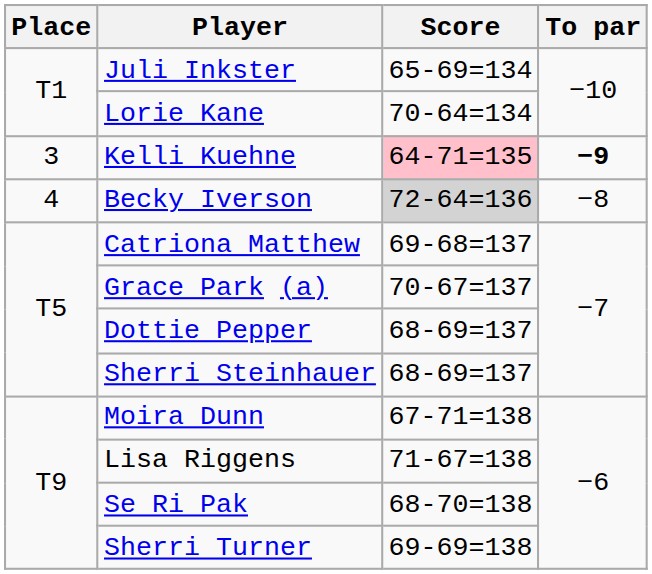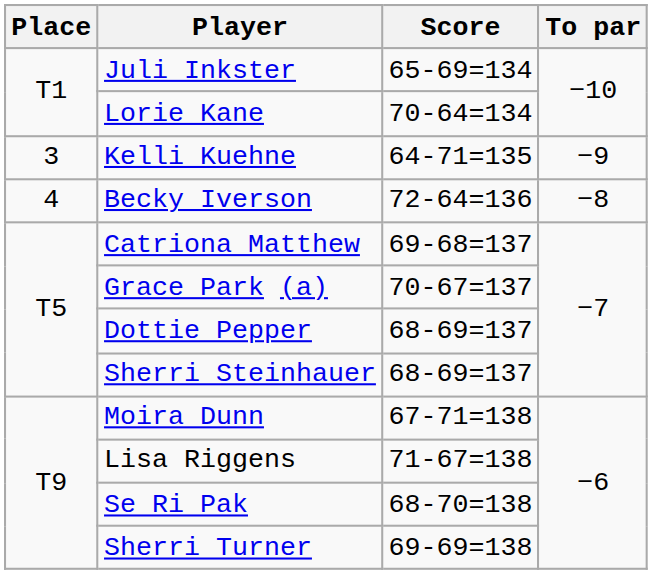(461, 157) pink background -> (461, 157) no background
(593, 157) bold -> (593, 157) normal
(461, 200) lightgrey background -> (461, 200) no background
